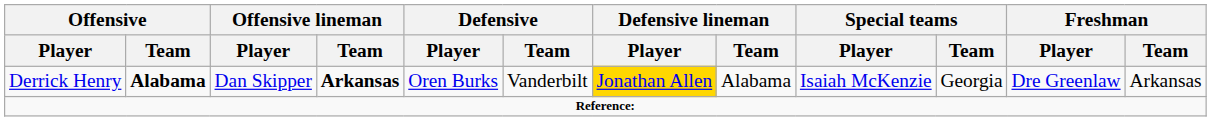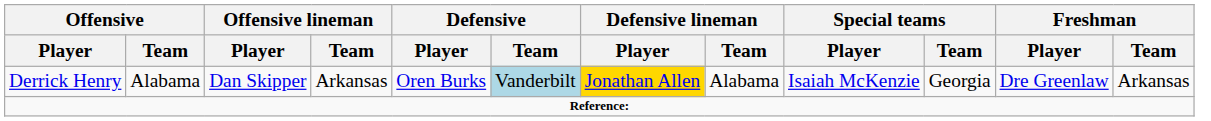(168, 81) bold -> (165, 81) normal
(360, 81) bold -> (351, 81) normal
(547, 81) no background -> (535, 81) lightblue background
